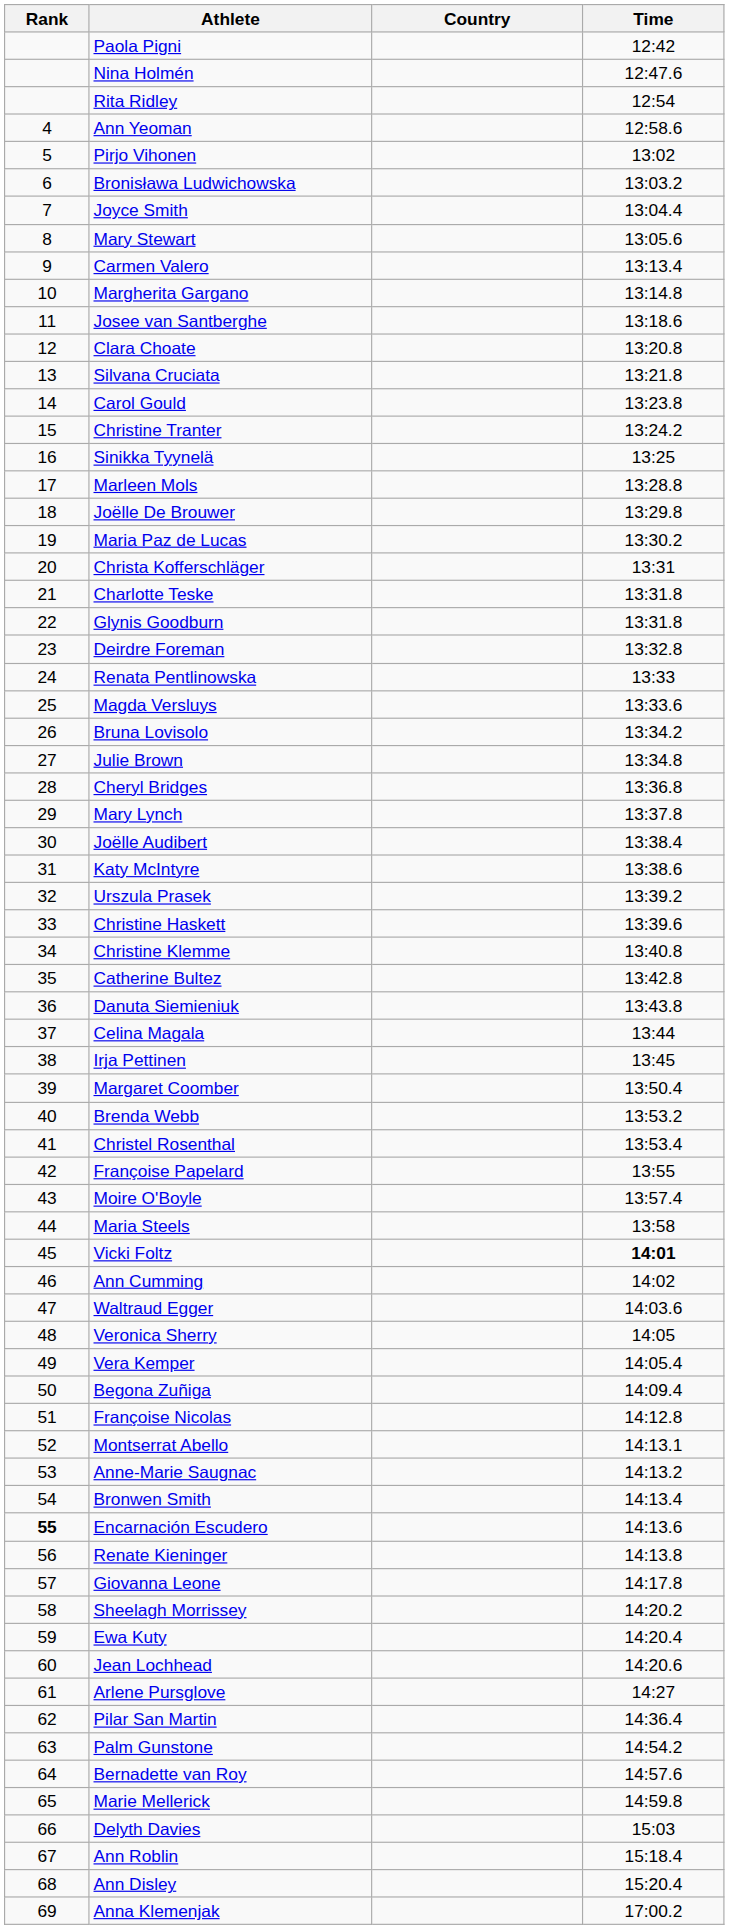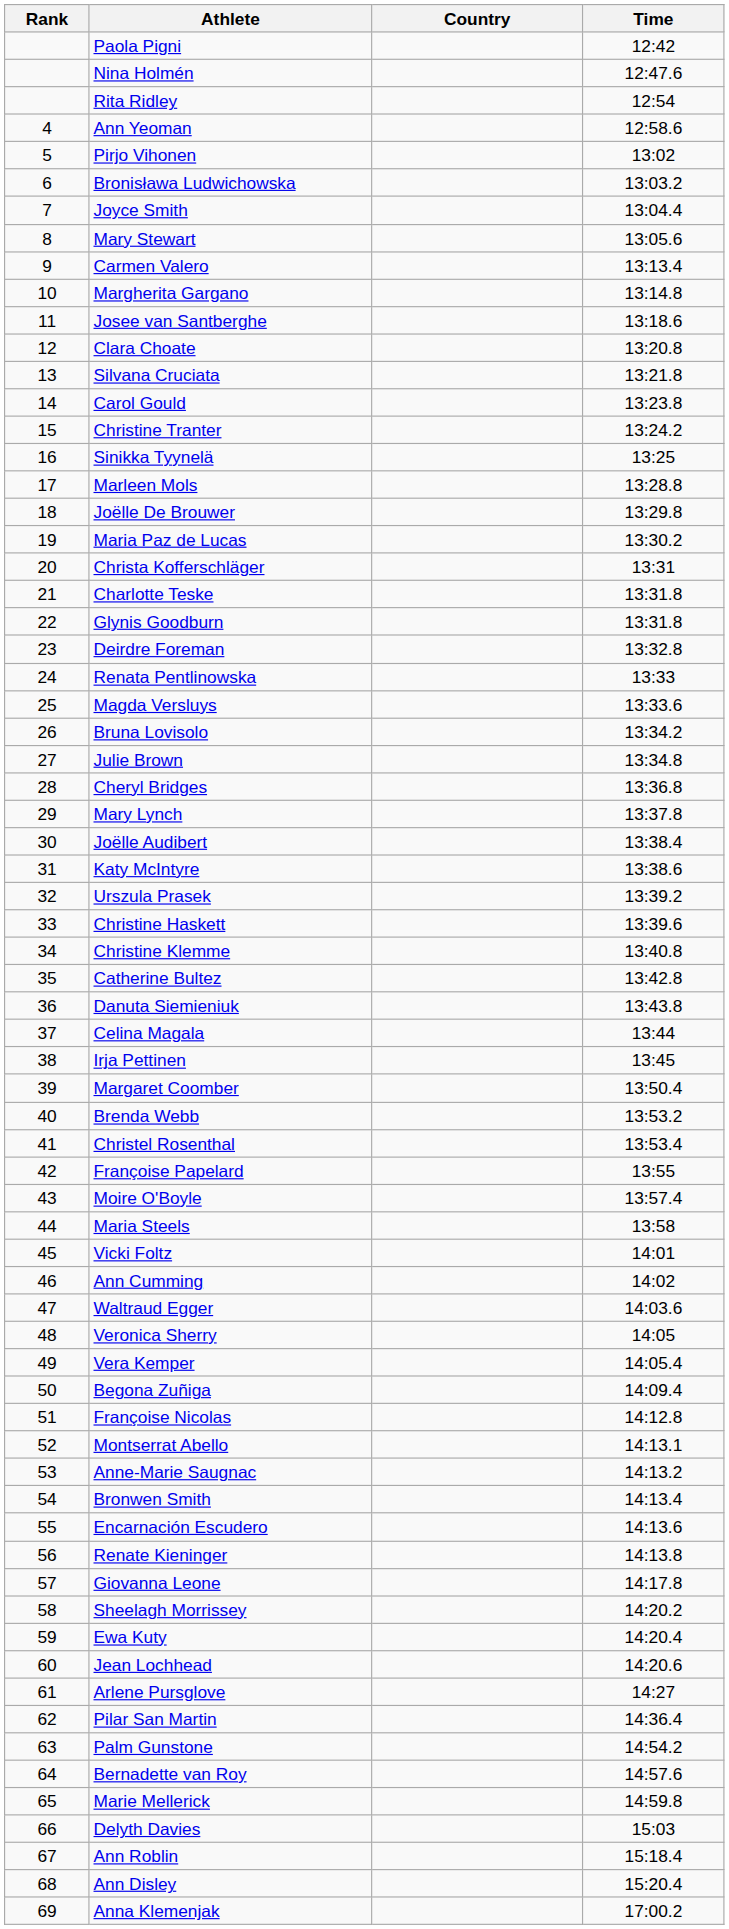(653, 1253) bold -> (653, 1253) normal
(47, 1527) bold -> (47, 1527) normal
